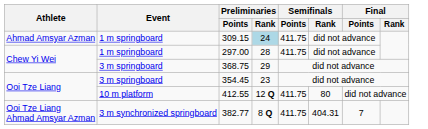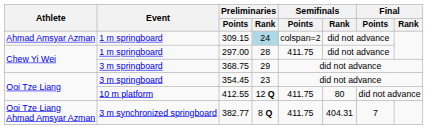(293, 39) 411.75 -> (300, 39) colspan=2
